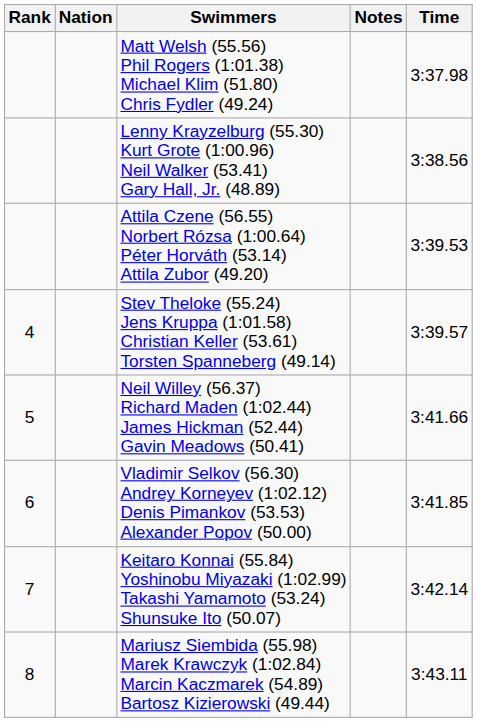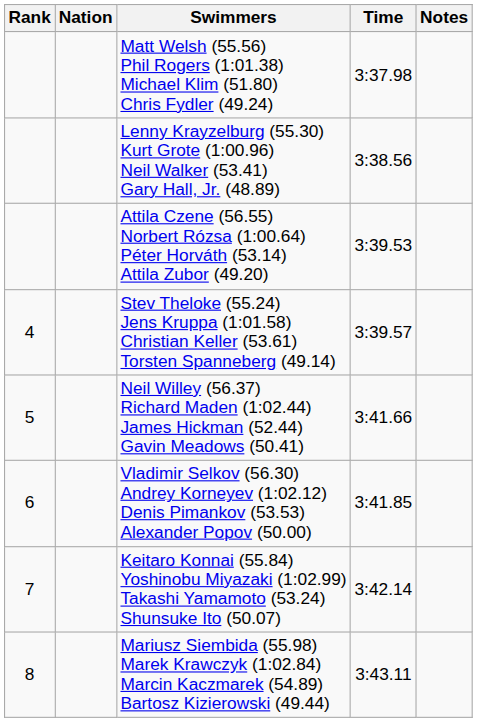columns swapped: (439, 18) <-> (378, 18)
